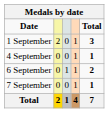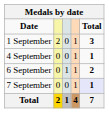(92, 85) no background -> (92, 85) lavender background
